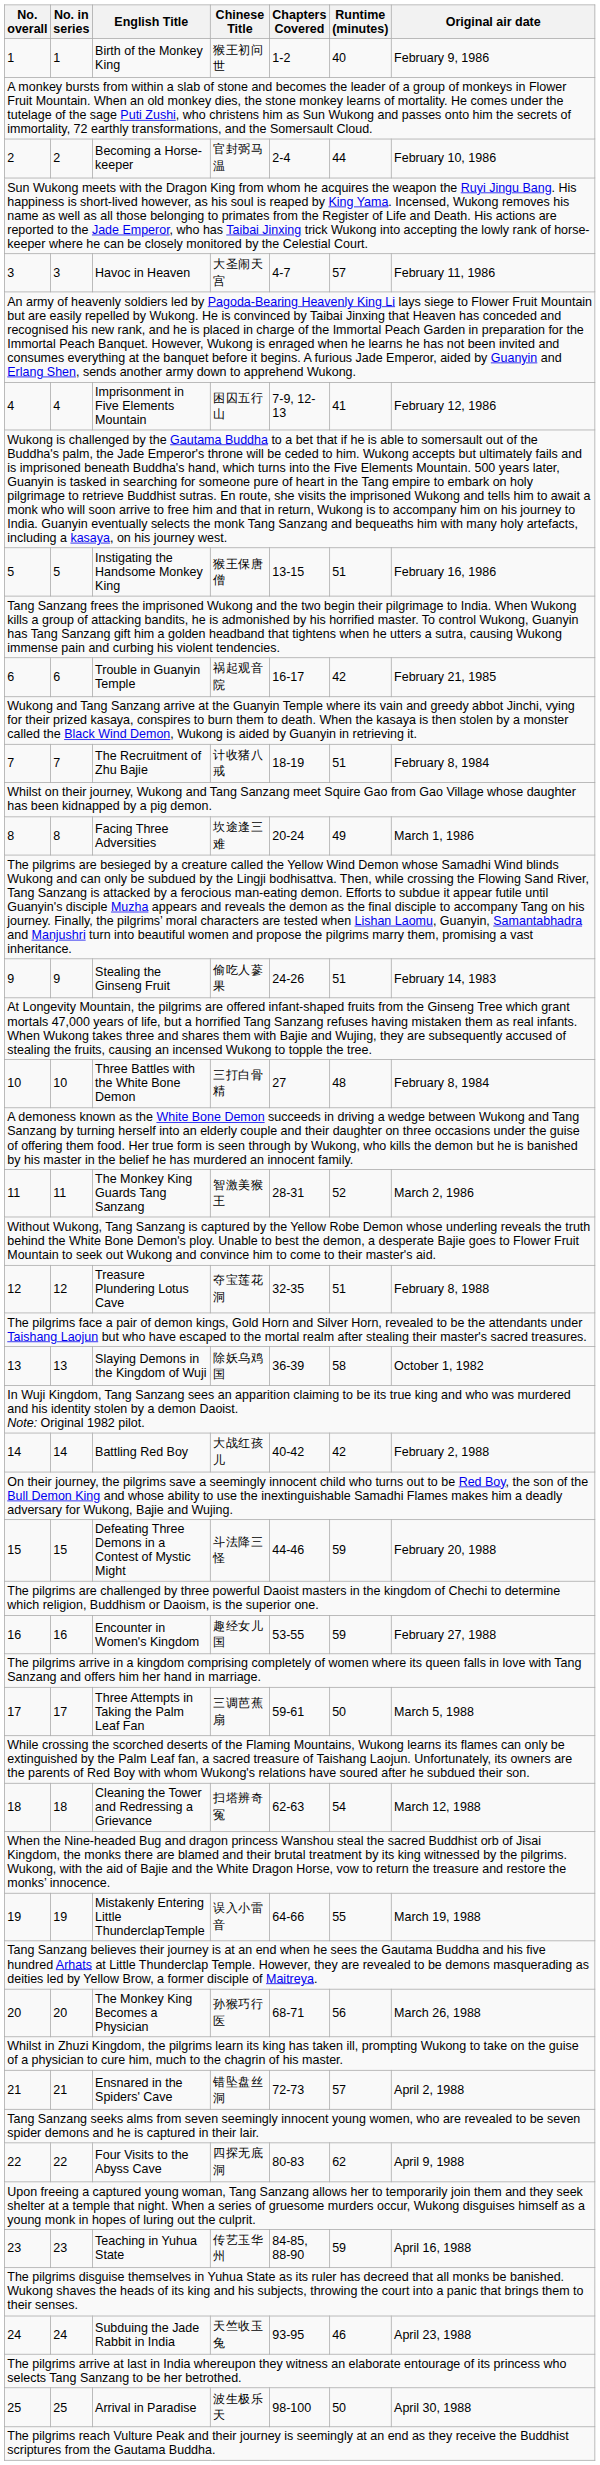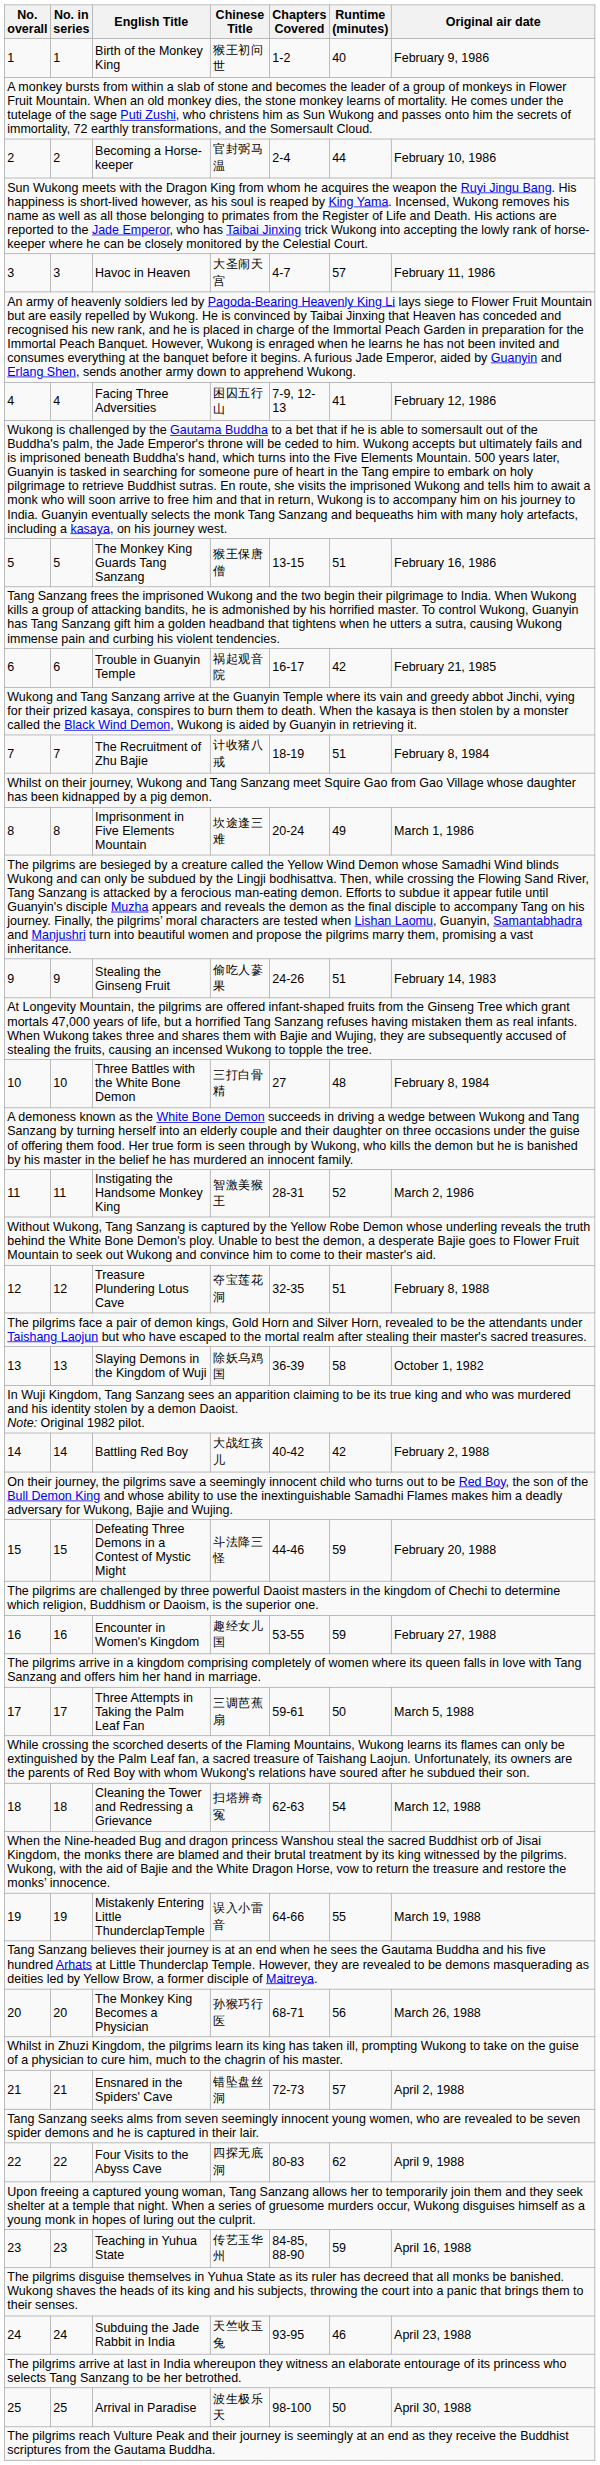(139, 406) Imprisonment in Five Elements Mountain -> (132, 401) Facing Three Adversities
(149, 572) Instigating the Handsome Monkey King -> (144, 562) The Monkey King Guards Tang Sanzang
(132, 835) Facing Three Adversities -> (139, 831) Imprisonment in Five Elements Mountain
(144, 1193) The Monkey King Guards Tang Sanzang -> (149, 1193) Instigating the Handsome Monkey King
